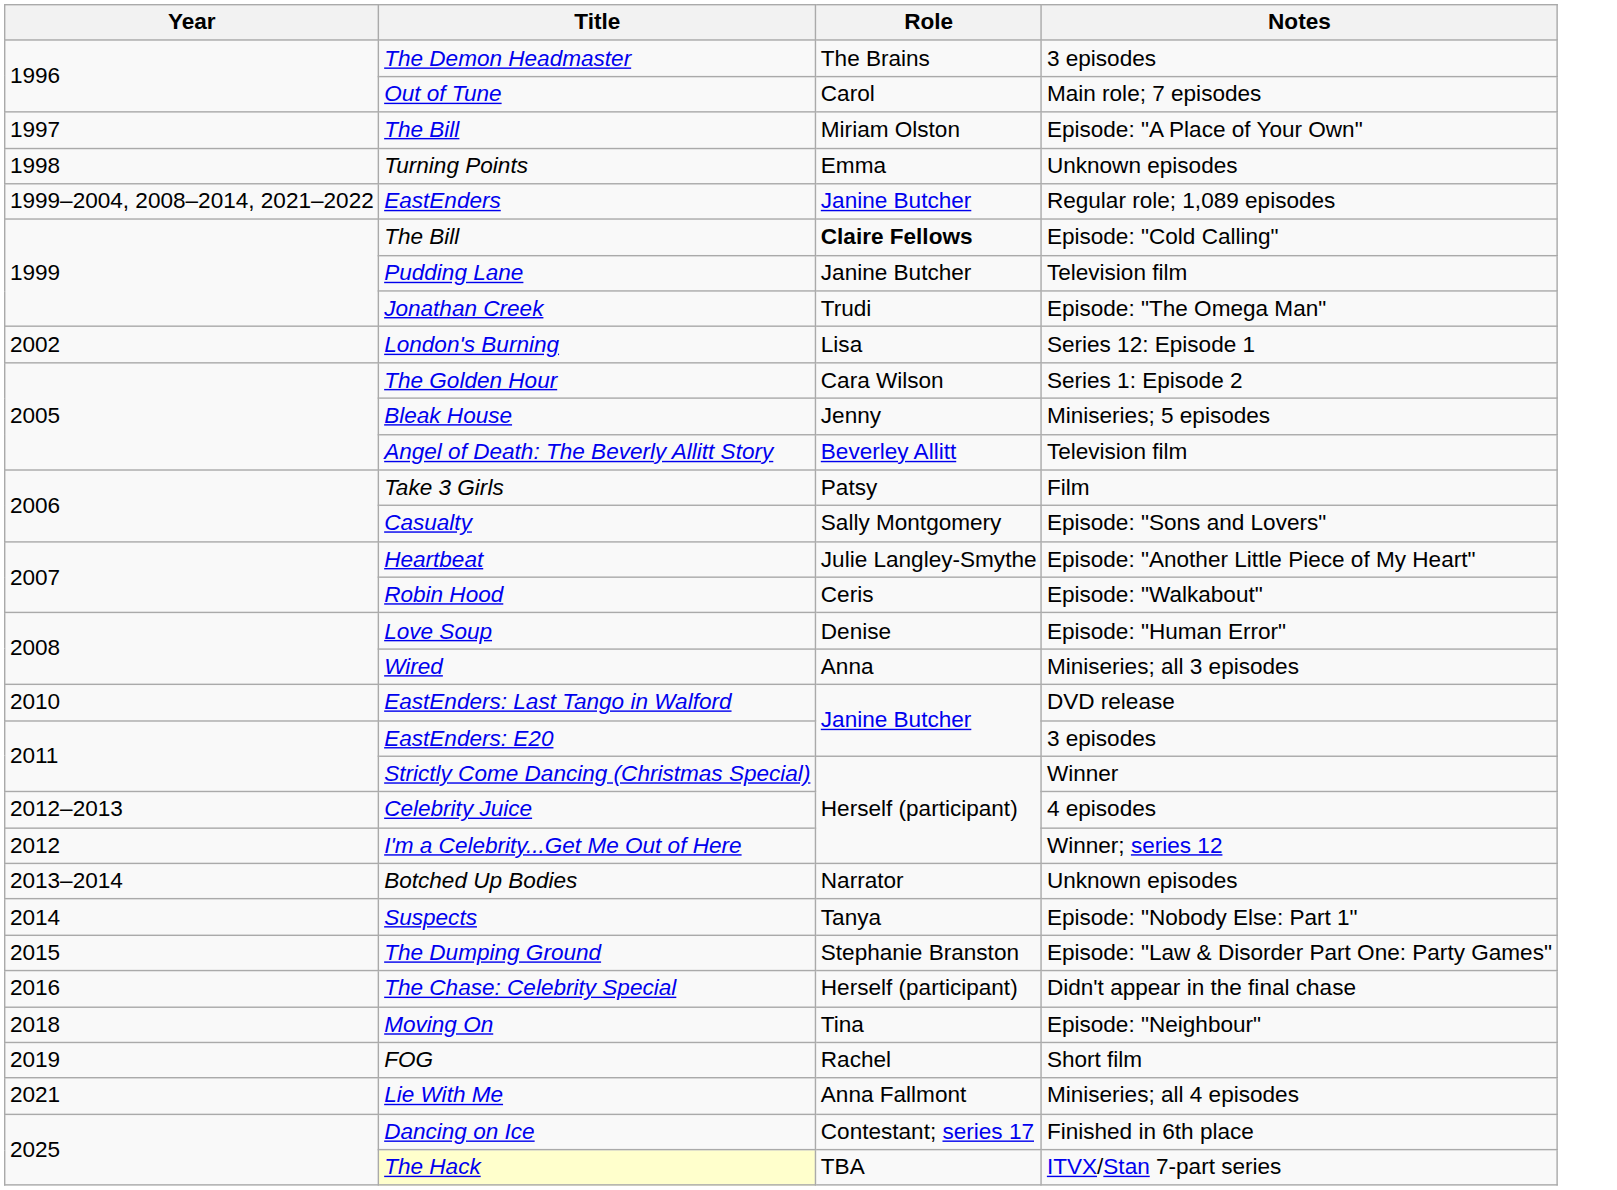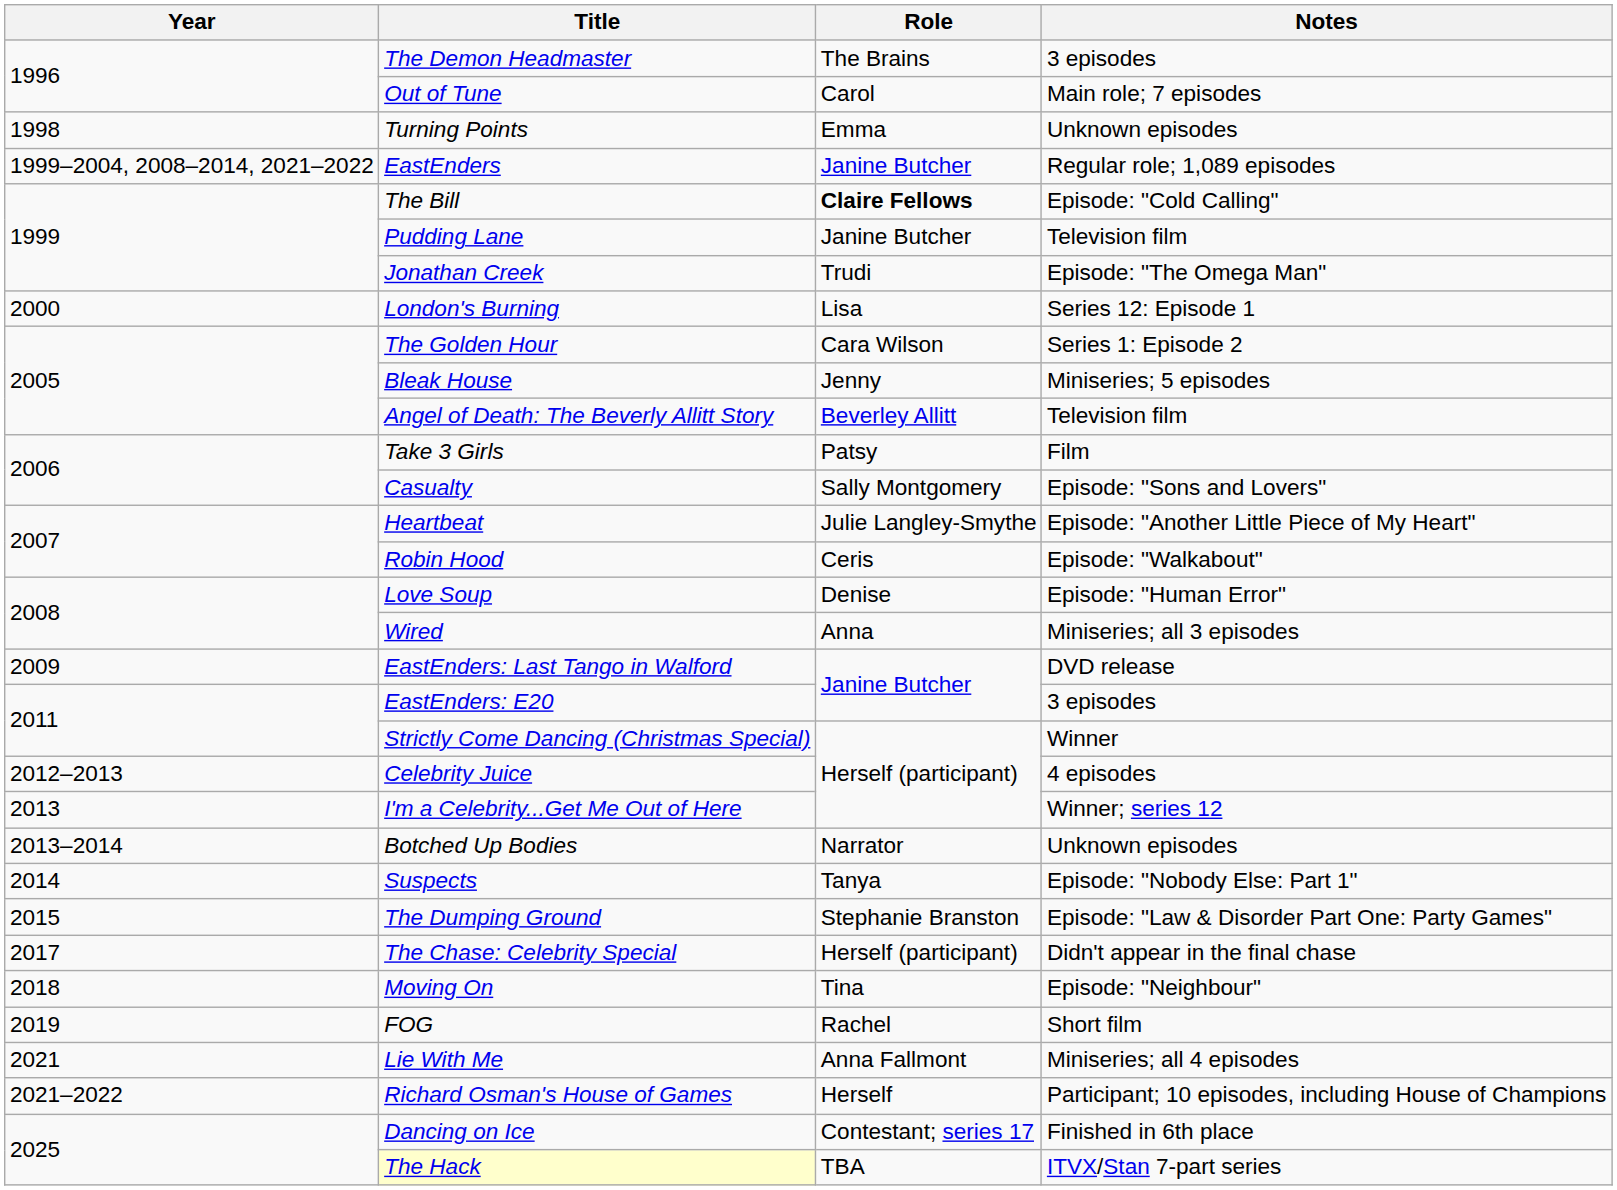- row: (422, 129)
(35, 344) 2002 -> (35, 308) 2000
(35, 702) 2010 -> (35, 666) 2009
(35, 845) 2012 -> (35, 809) 2013
(35, 988) 2016 -> (35, 952) 2017
+ row: (558, 1095)
